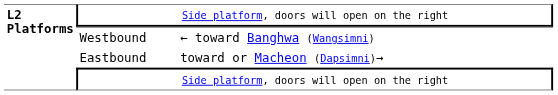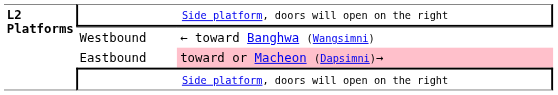(282, 58) no background -> (282, 58) pink background
